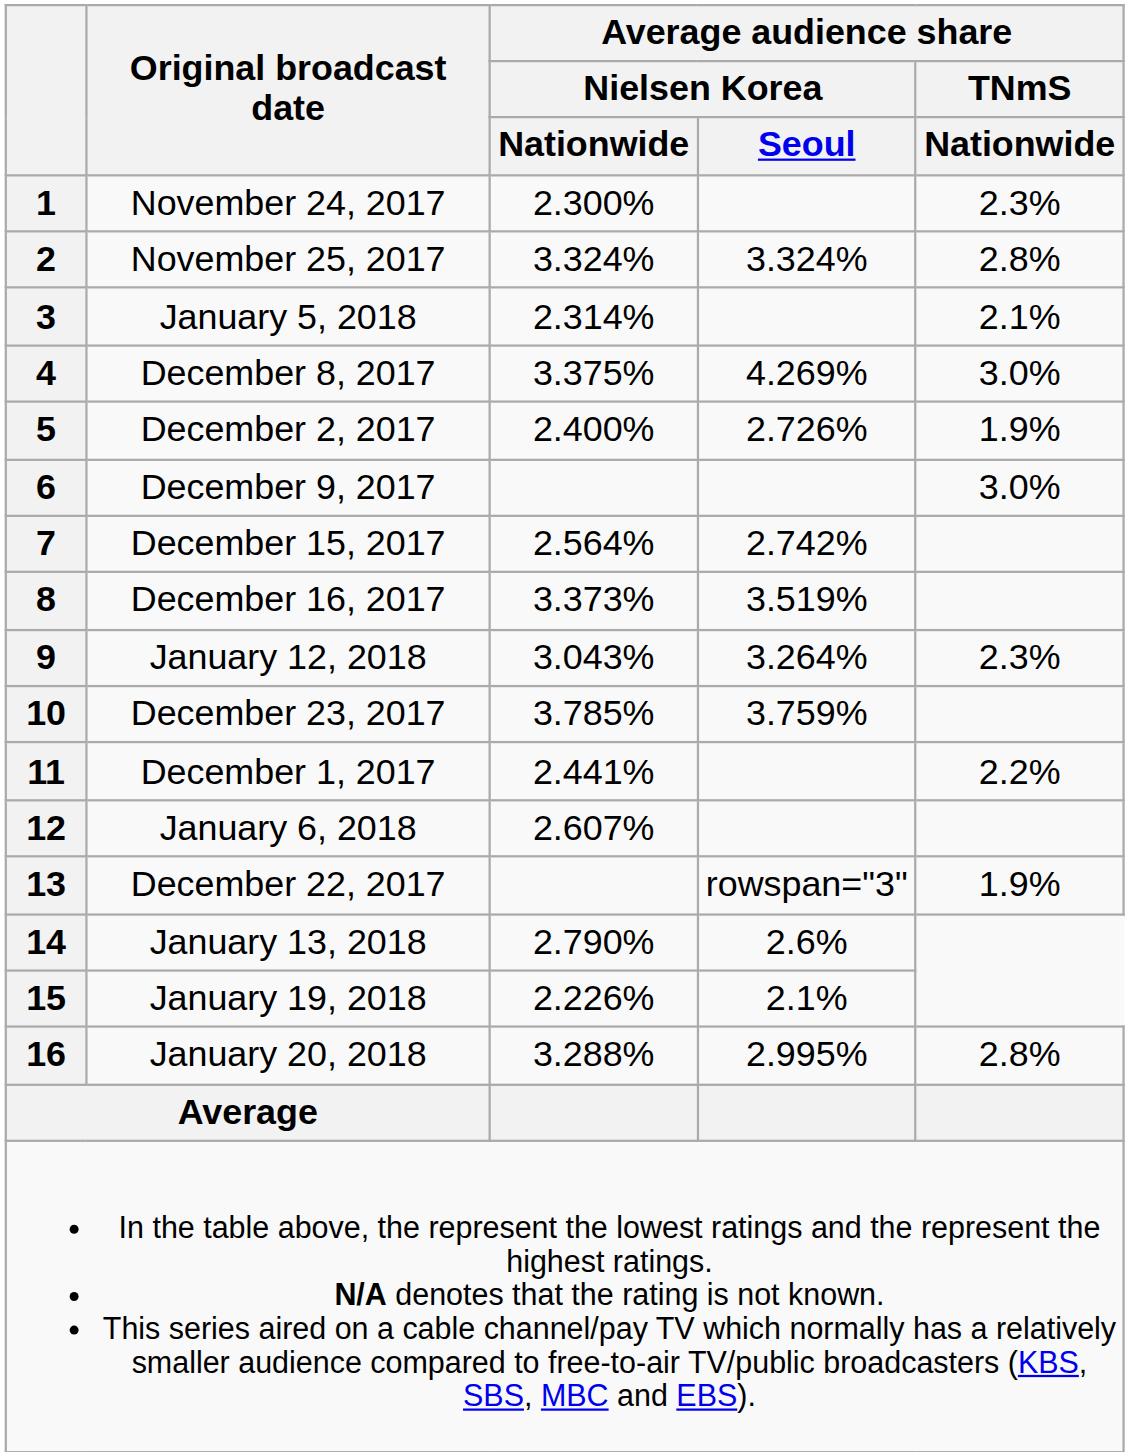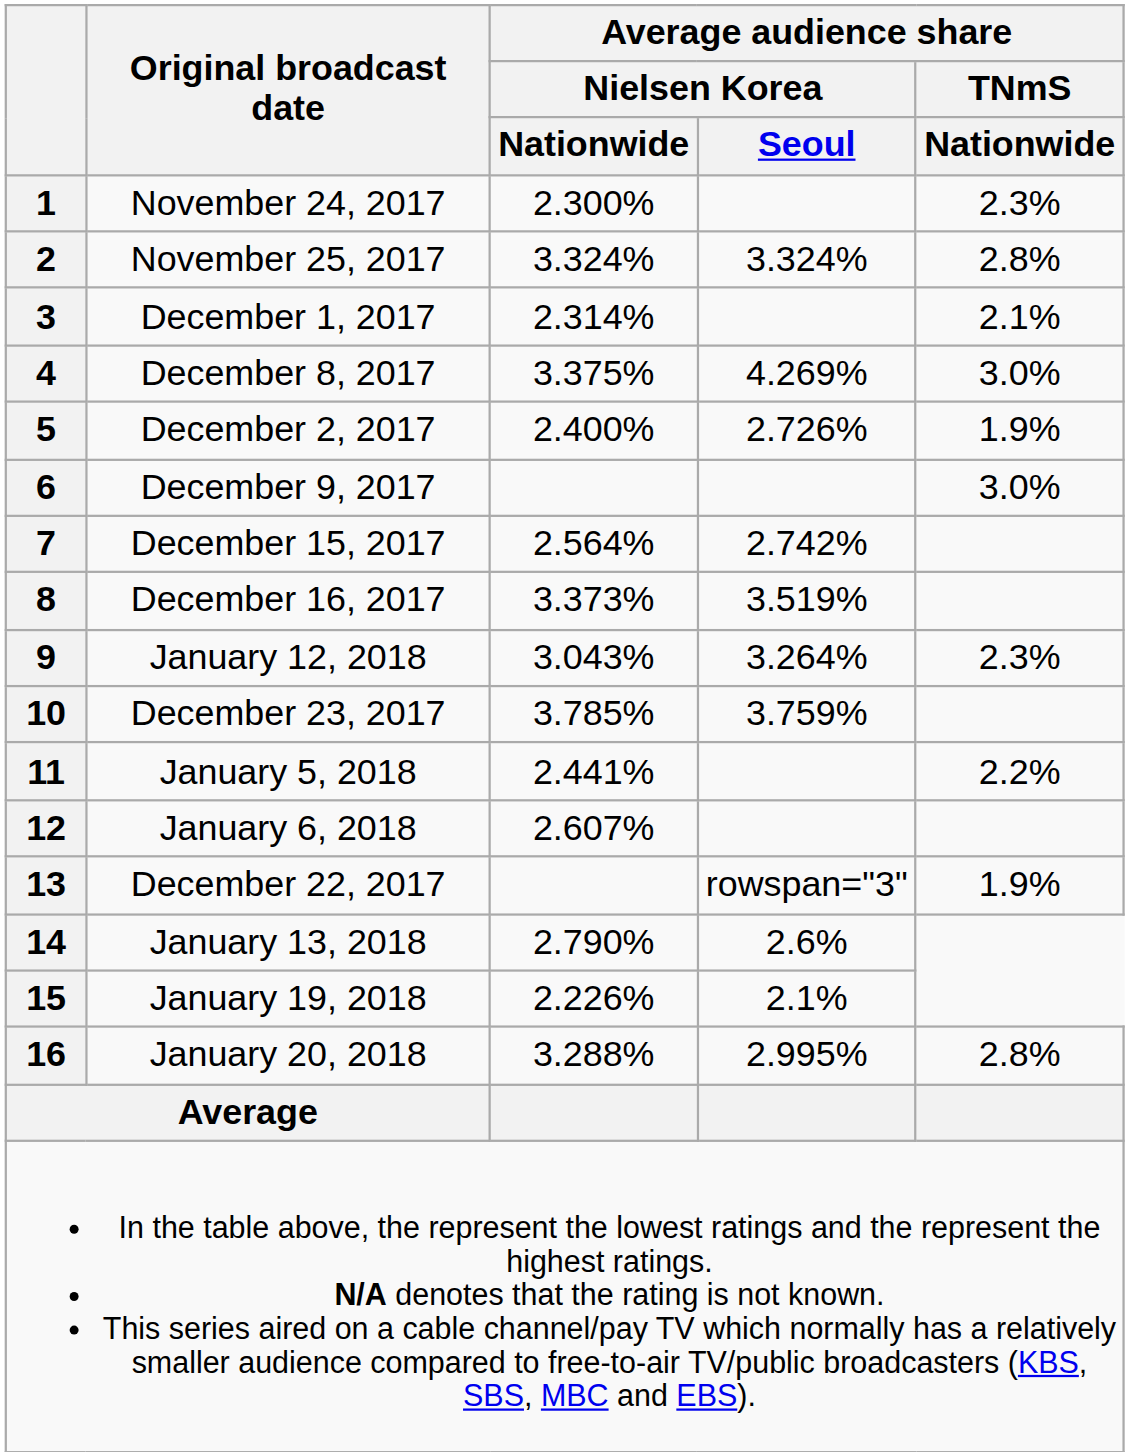(288, 316) January 5, 2018 -> (288, 316) December 1, 2017
(288, 770) December 1, 2017 -> (288, 770) January 5, 2018
